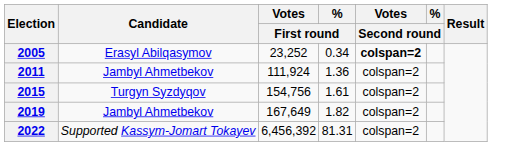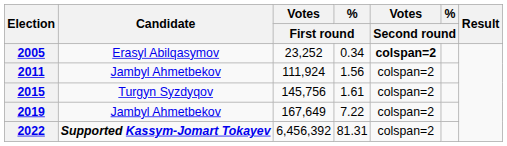(337, 72) 1.36 -> (352, 72) 1.56
(289, 92) 154,756 -> (304, 92) 145,756
(337, 111) 1.82 -> (352, 111) 7.22
(158, 131) normal -> (166, 131) bold
